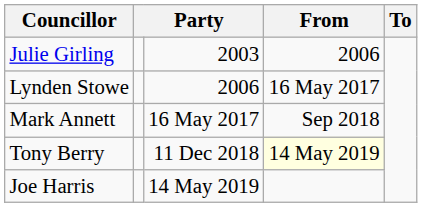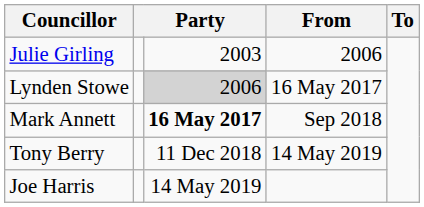(238, 86) no background -> (241, 86) lightgrey background
(204, 119) normal -> (205, 119) bold
(324, 152) lightyellow background -> (327, 152) no background
